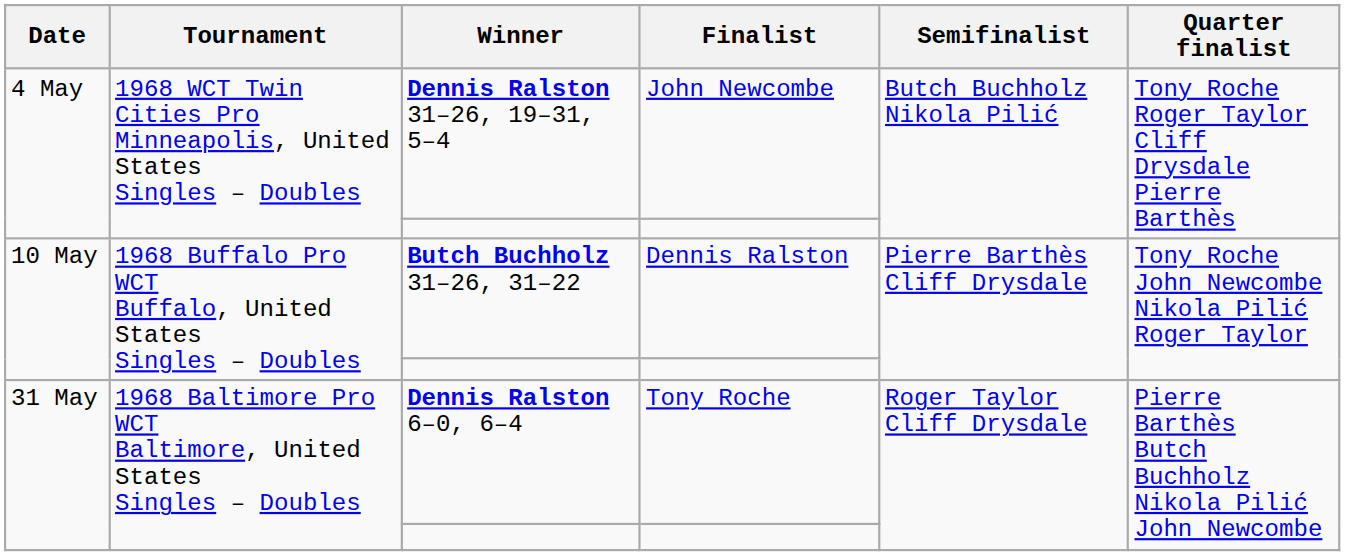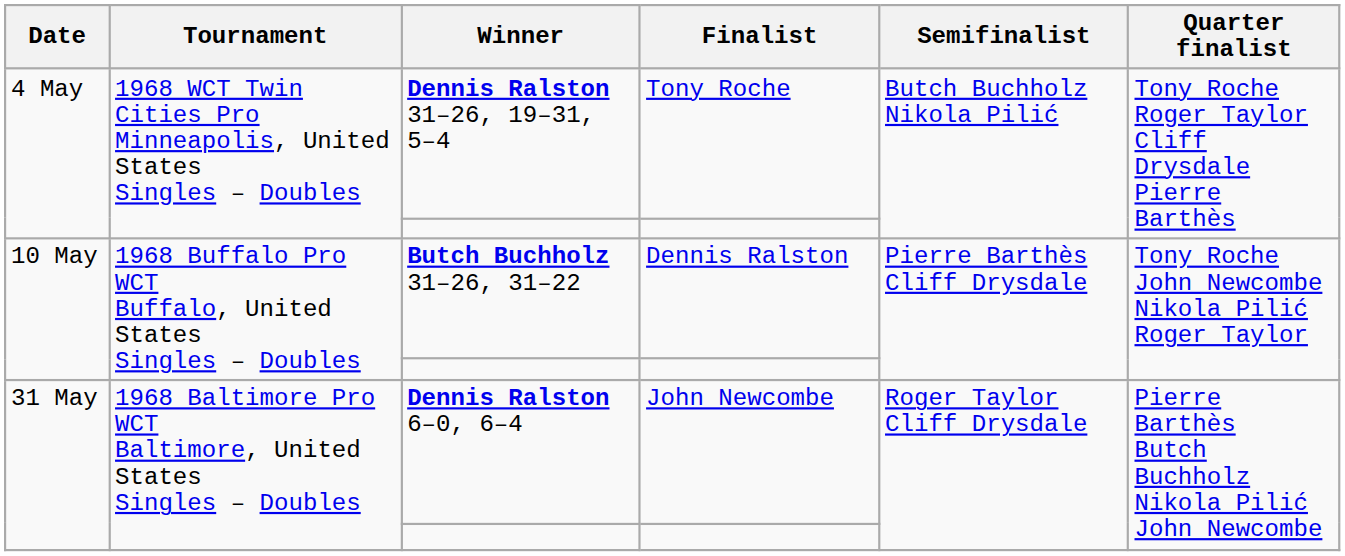(740, 88) John Newcombe -> (718, 88) Tony Roche
(718, 400) Tony Roche -> (740, 400) John Newcombe
